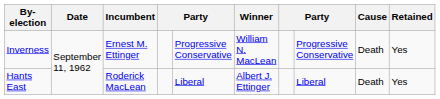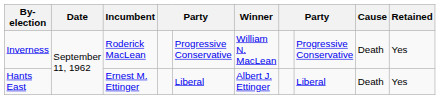(126, 49) Ernest M. Ettinger -> (126, 49) Roderick MacLean
(126, 81) Roderick MacLean -> (126, 81) Ernest M. Ettinger
